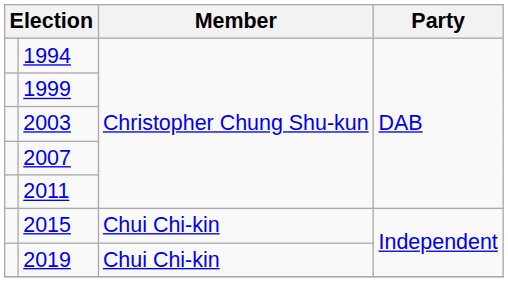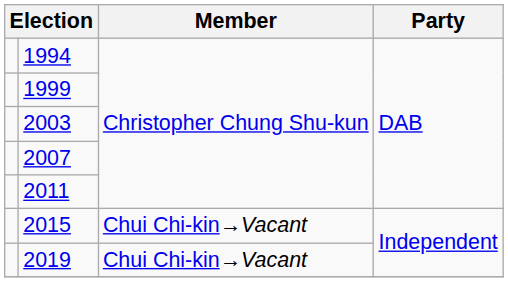(161, 225) Chui Chi-kin -> (205, 225) Chui Chi-kin→Vacant
(161, 259) Chui Chi-kin -> (205, 259) Chui Chi-kin→Vacant
